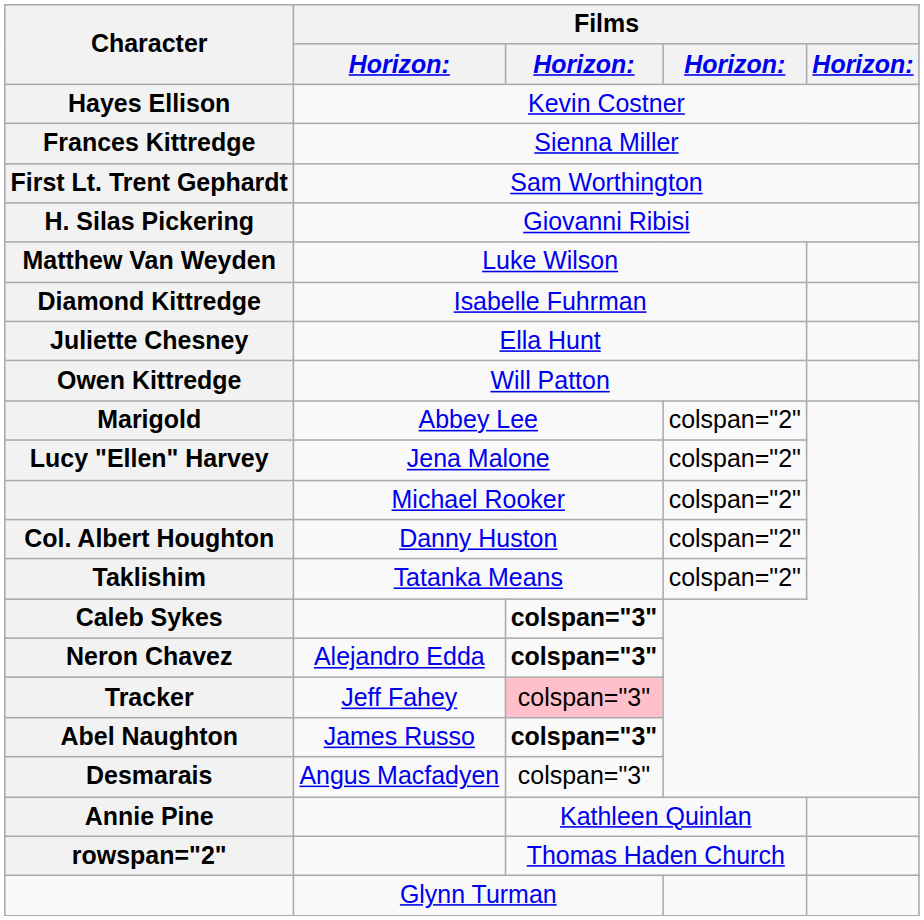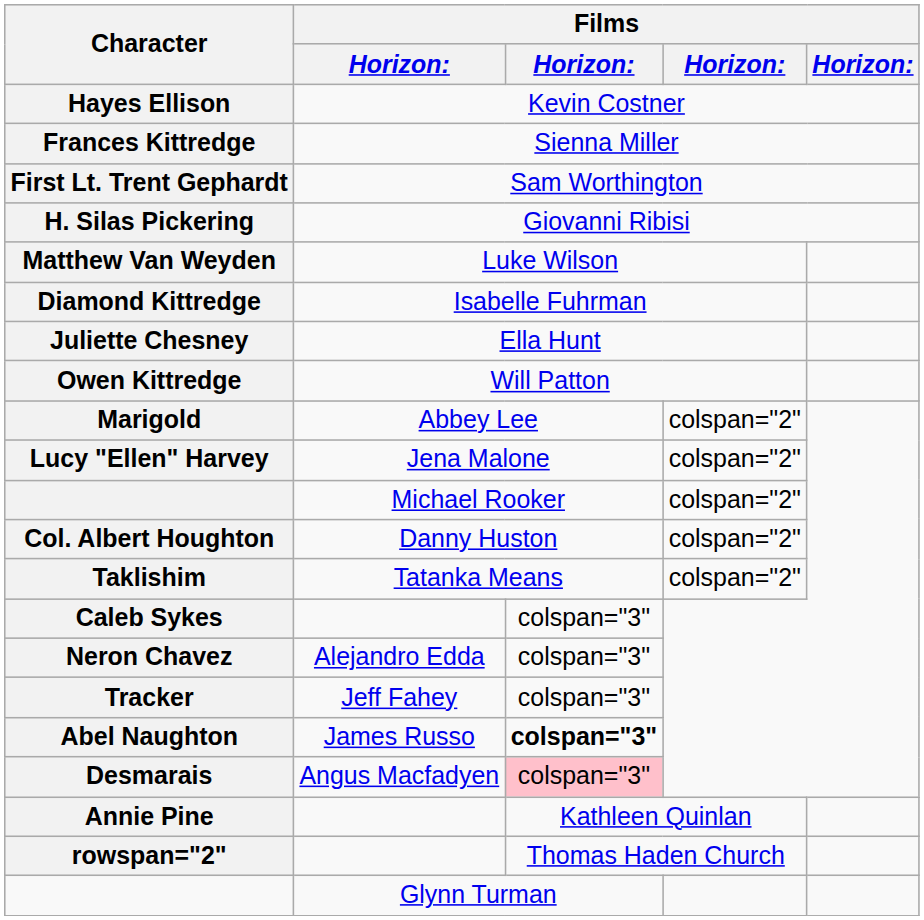(584, 618) bold -> (584, 618) normal
(584, 657) bold -> (584, 657) normal
(584, 697) pink background -> (584, 697) no background
(584, 776) no background -> (584, 776) pink background
